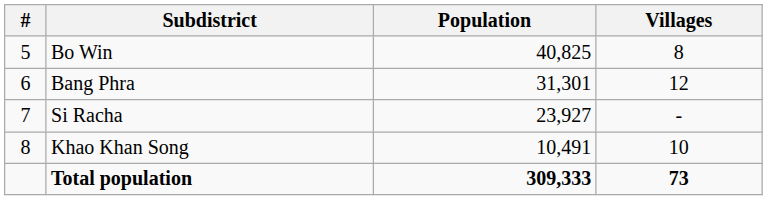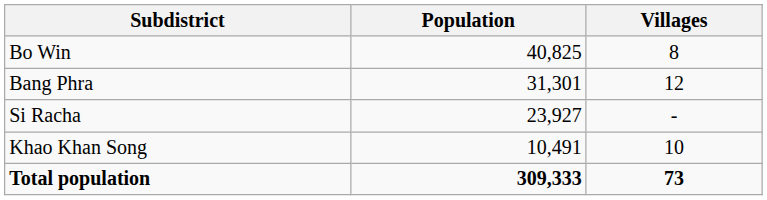- column: (26, 20)
